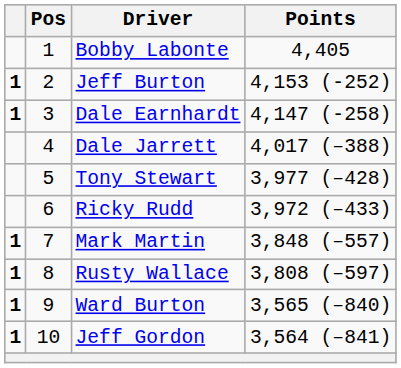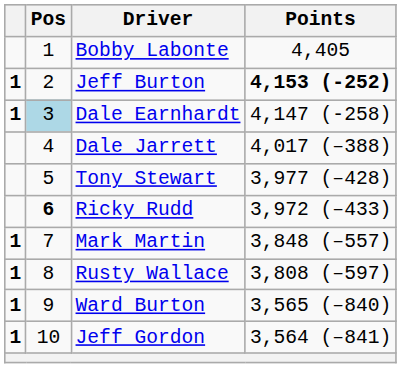(321, 84) normal -> (321, 84) bold
(48, 116) no background -> (48, 116) lightblue background
(48, 211) normal -> (48, 211) bold
